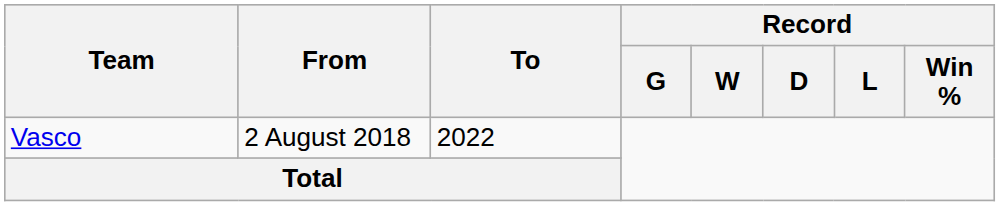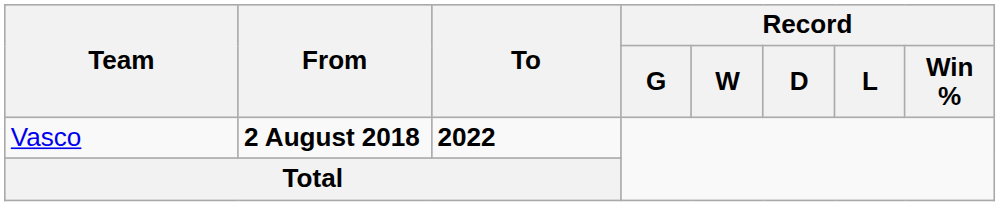(328, 137) normal -> (332, 137) bold
(466, 137) normal -> (466, 137) bold
